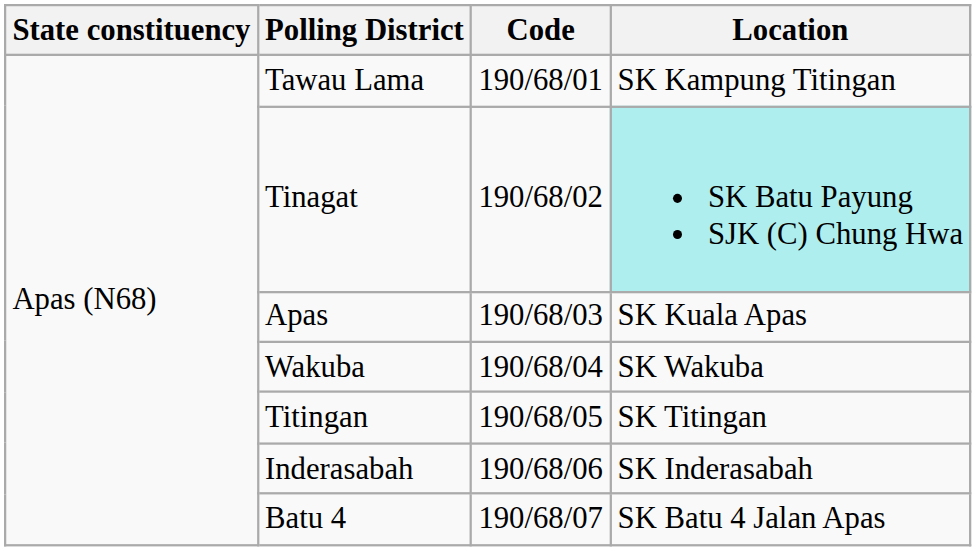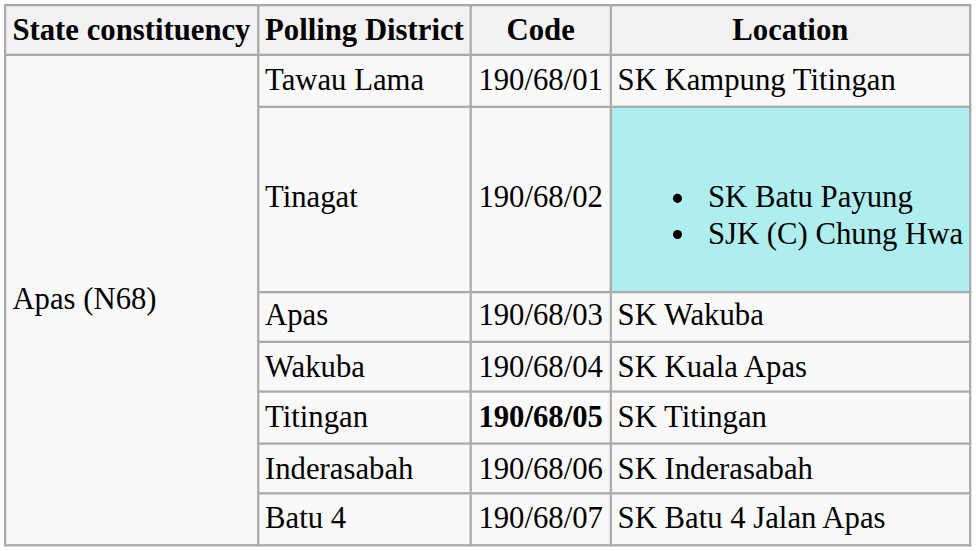(712, 315) SK Kuala Apas -> (691, 315) SK Wakuba
(691, 366) SK Wakuba -> (712, 366) SK Kuala Apas
(541, 416) normal -> (541, 416) bold
